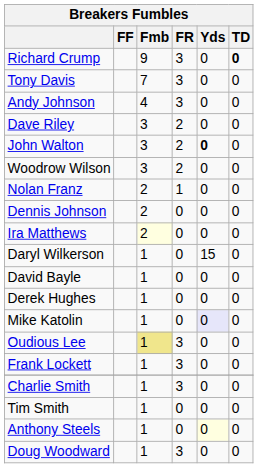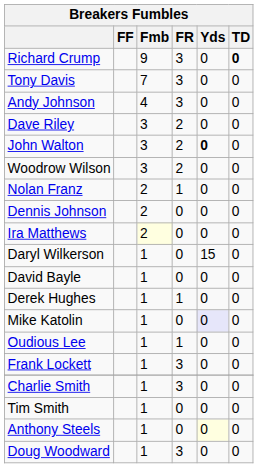(179, 299) 0 -> (179, 299) 1
(144, 342) khaki background -> (144, 342) no background
(179, 342) 3 -> (179, 342) 1
